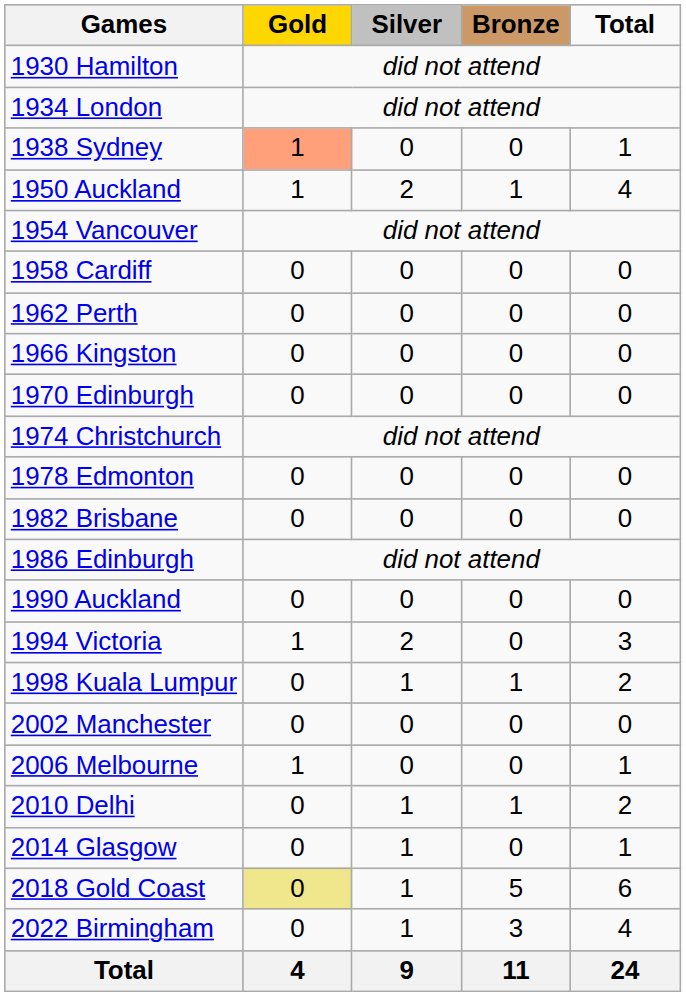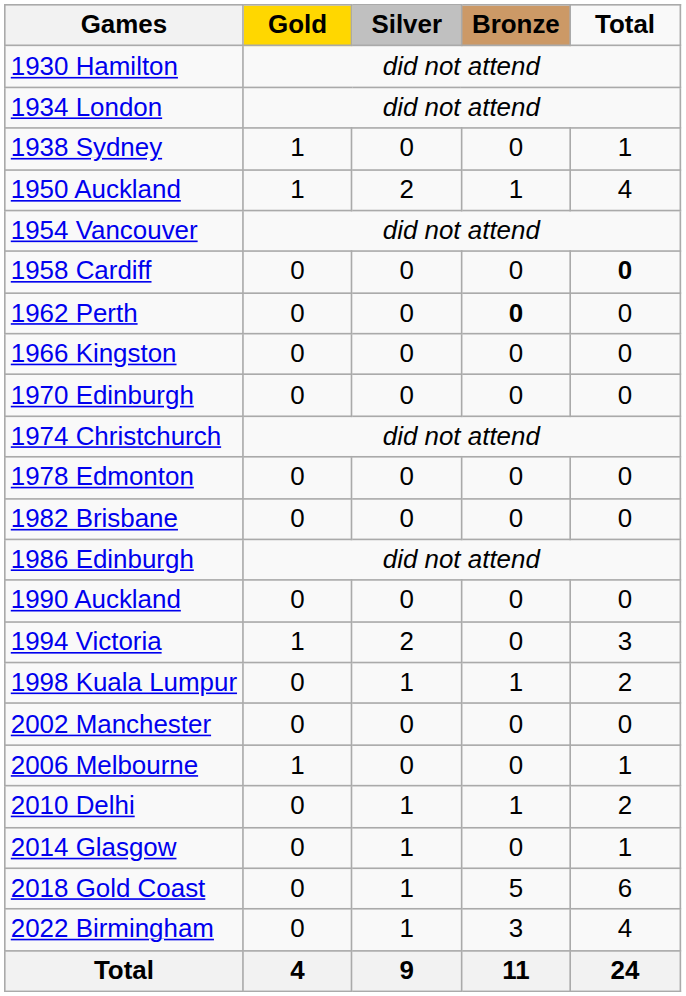(298, 148) lightsalmon background -> (298, 148) no background
(625, 271) normal -> (625, 271) bold
(516, 312) normal -> (516, 312) bold
(298, 888) khaki background -> (298, 888) no background
